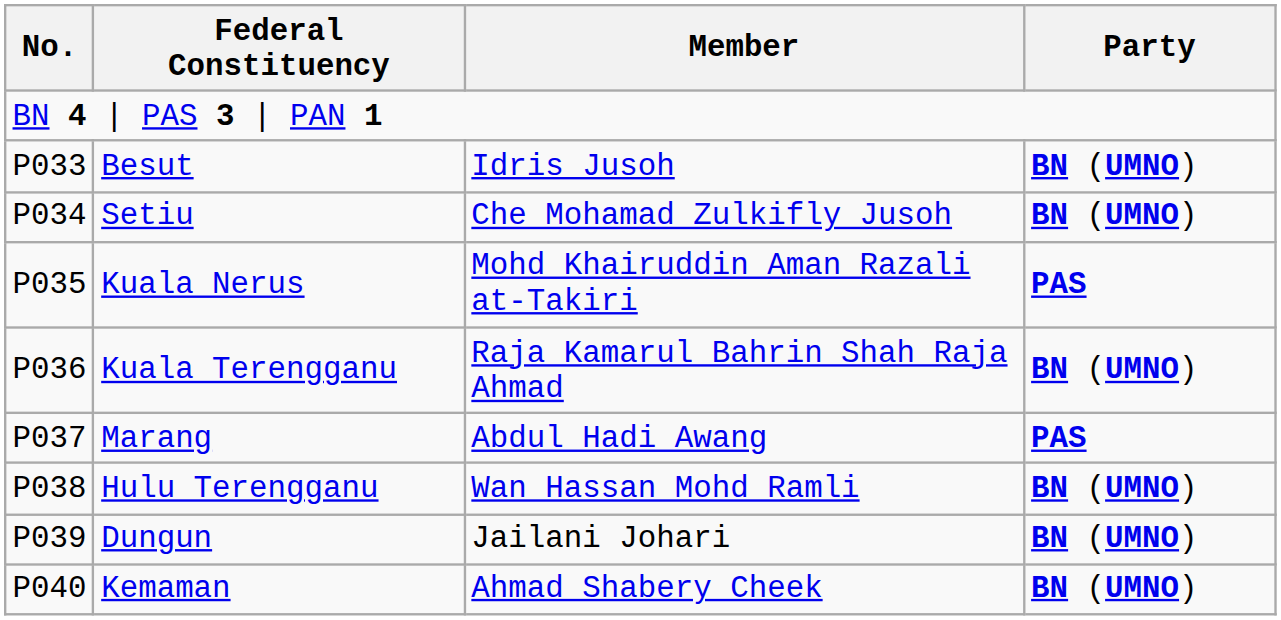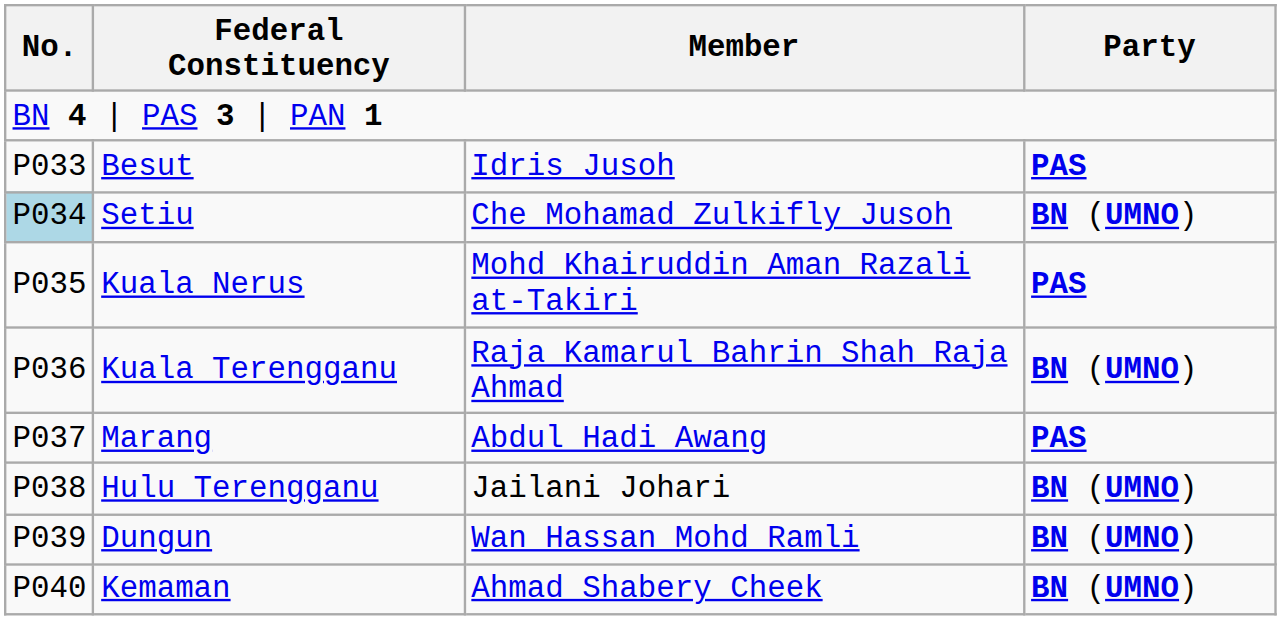(1114, 166) BN (UMNO) -> (1059, 166) PAS
(50, 216) no background -> (50, 216) lightblue background
(665, 488) Wan Hassan Mohd Ramli -> (601, 488) Jailani Johari
(601, 539) Jailani Johari -> (665, 539) Wan Hassan Mohd Ramli
